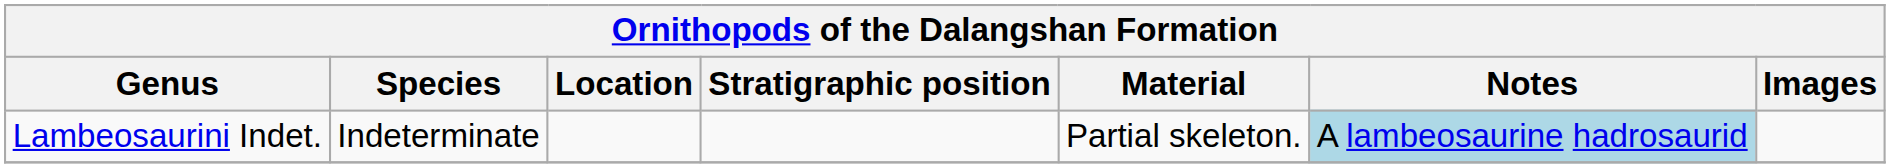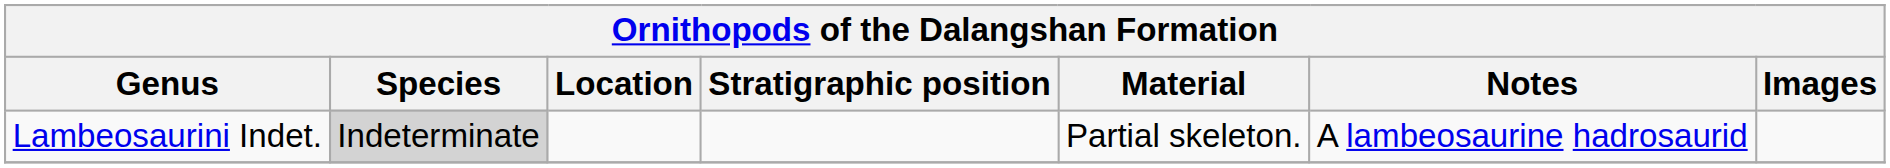(439, 135) no background -> (439, 135) lightgrey background
(1532, 135) lightblue background -> (1532, 135) no background
